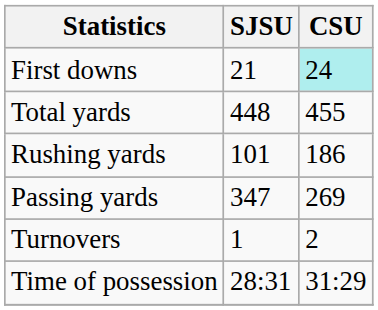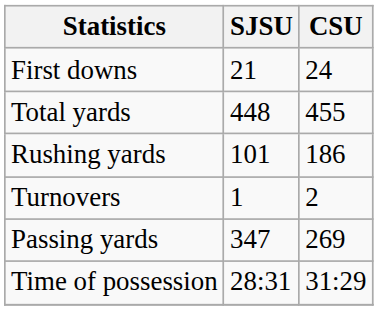(319, 69) paleturquoise background -> (319, 69) no background
rows swapped: (85, 197) <-> (66, 239)
